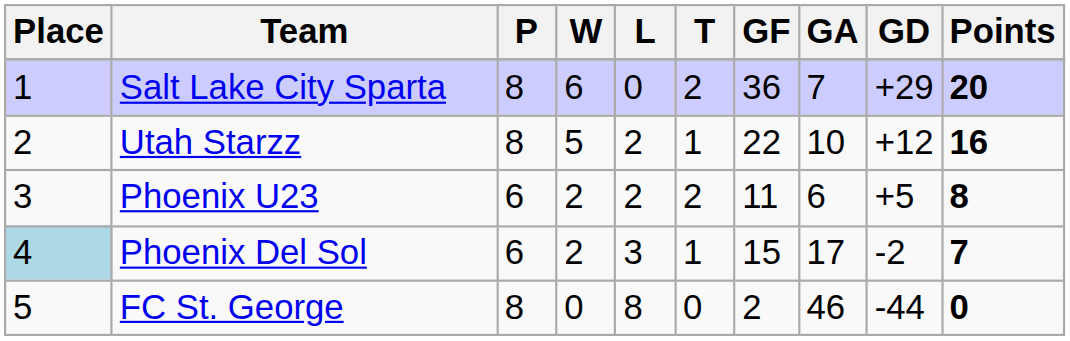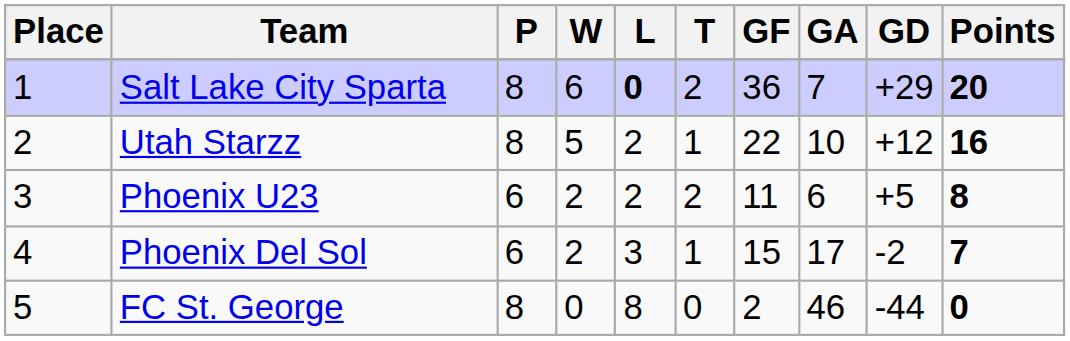(633, 87) normal -> (633, 87) bold
(23, 252) lightblue background -> (23, 252) no background
